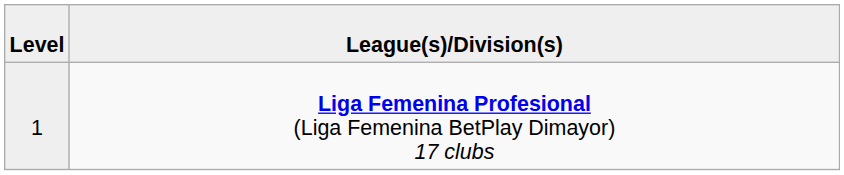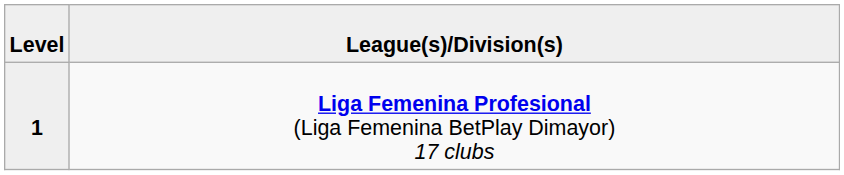(37, 127) normal -> (37, 127) bold
